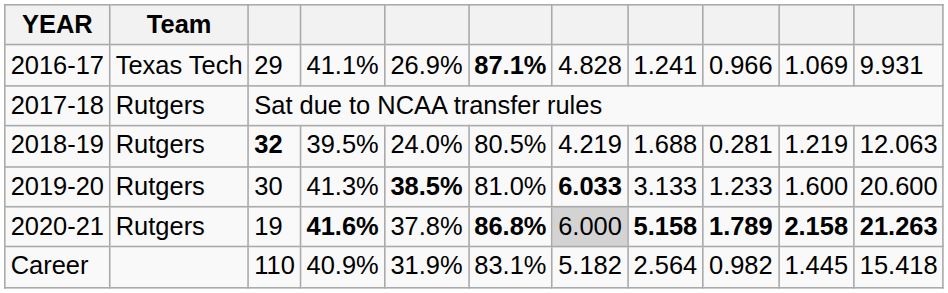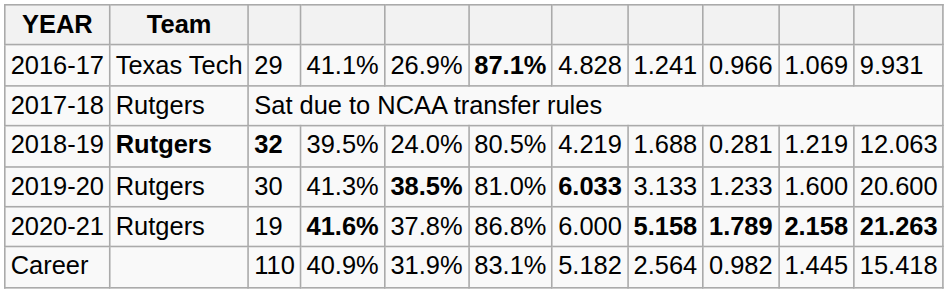(160, 145) normal -> (164, 145) bold
(510, 226) bold -> (510, 226) normal
(590, 226) lightgrey background -> (590, 226) no background
